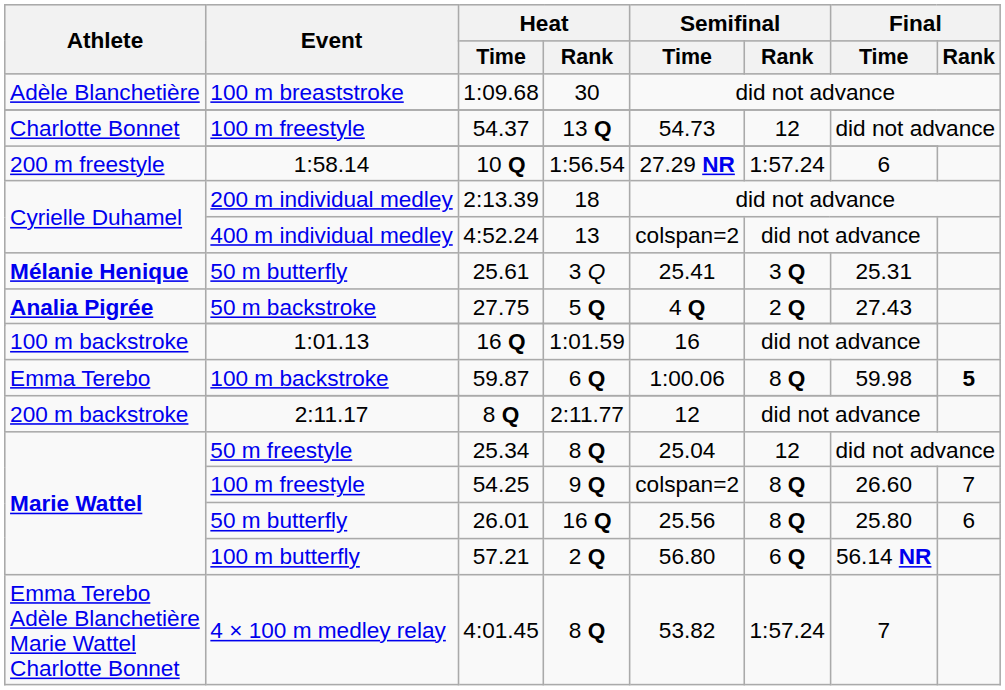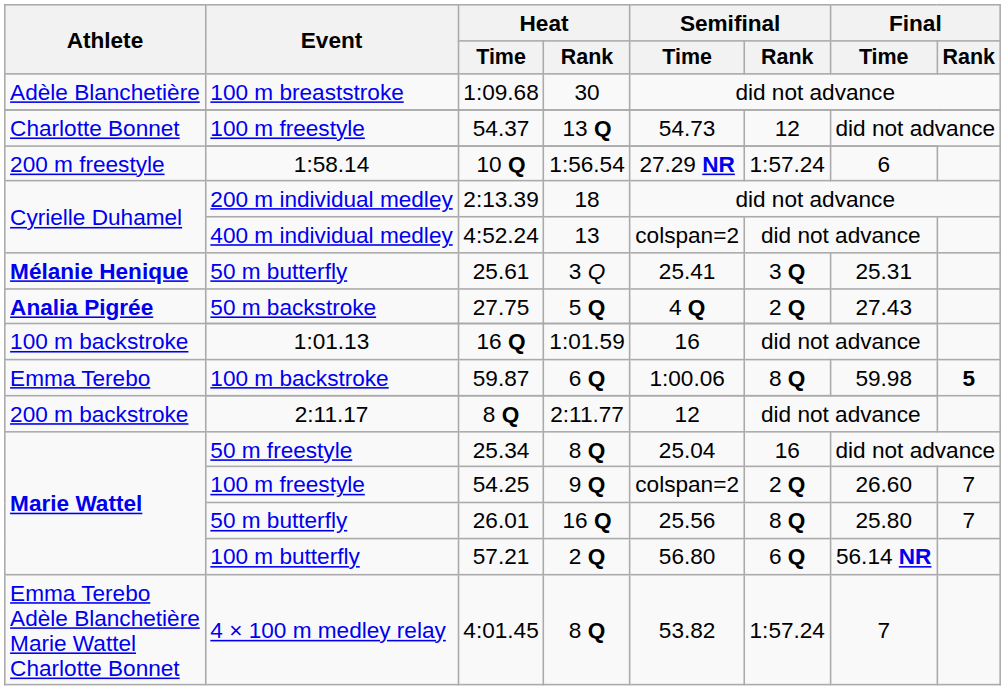(787, 450) 12 -> (787, 450) 16
(787, 485) 8 Q -> (787, 485) 2 Q
(969, 521) 6 -> (969, 521) 7
